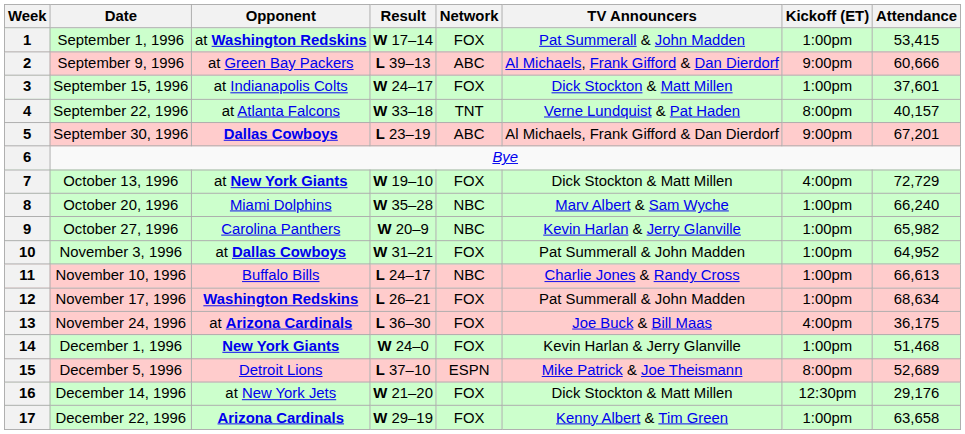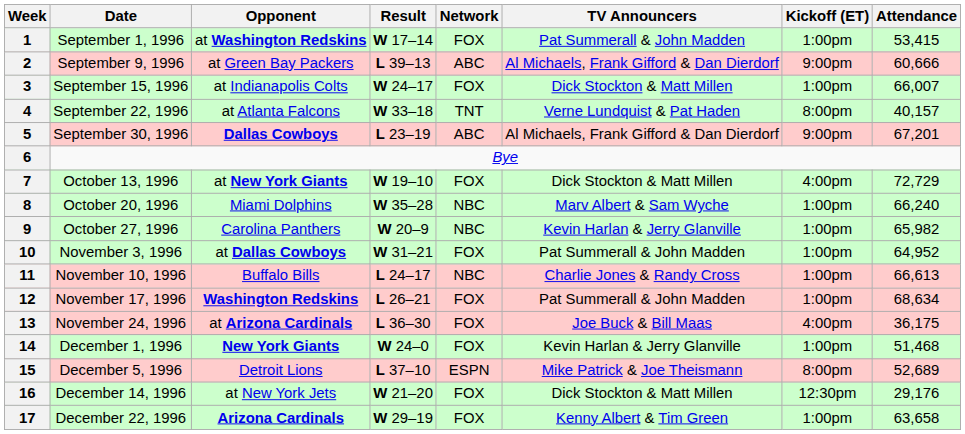(917, 87) 37,601 -> (917, 87) 66,007
